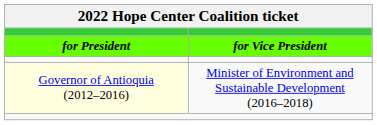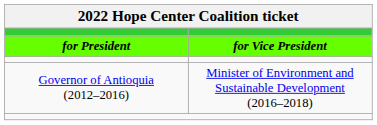(96, 88) lightyellow background -> (96, 88) no background
